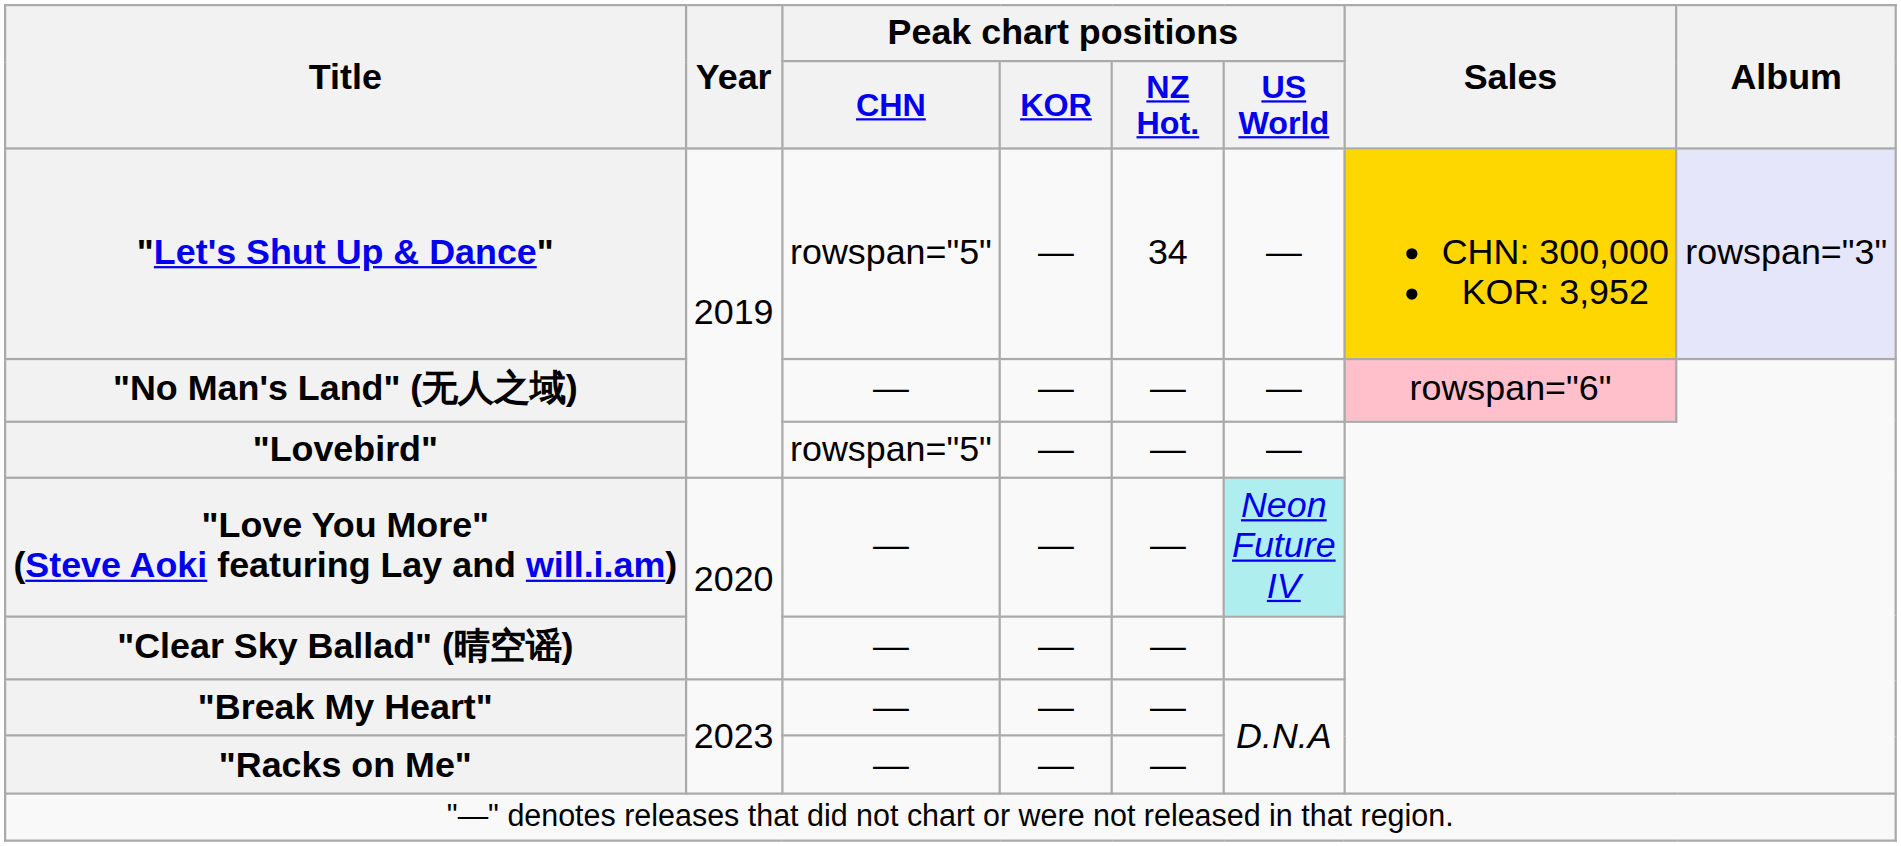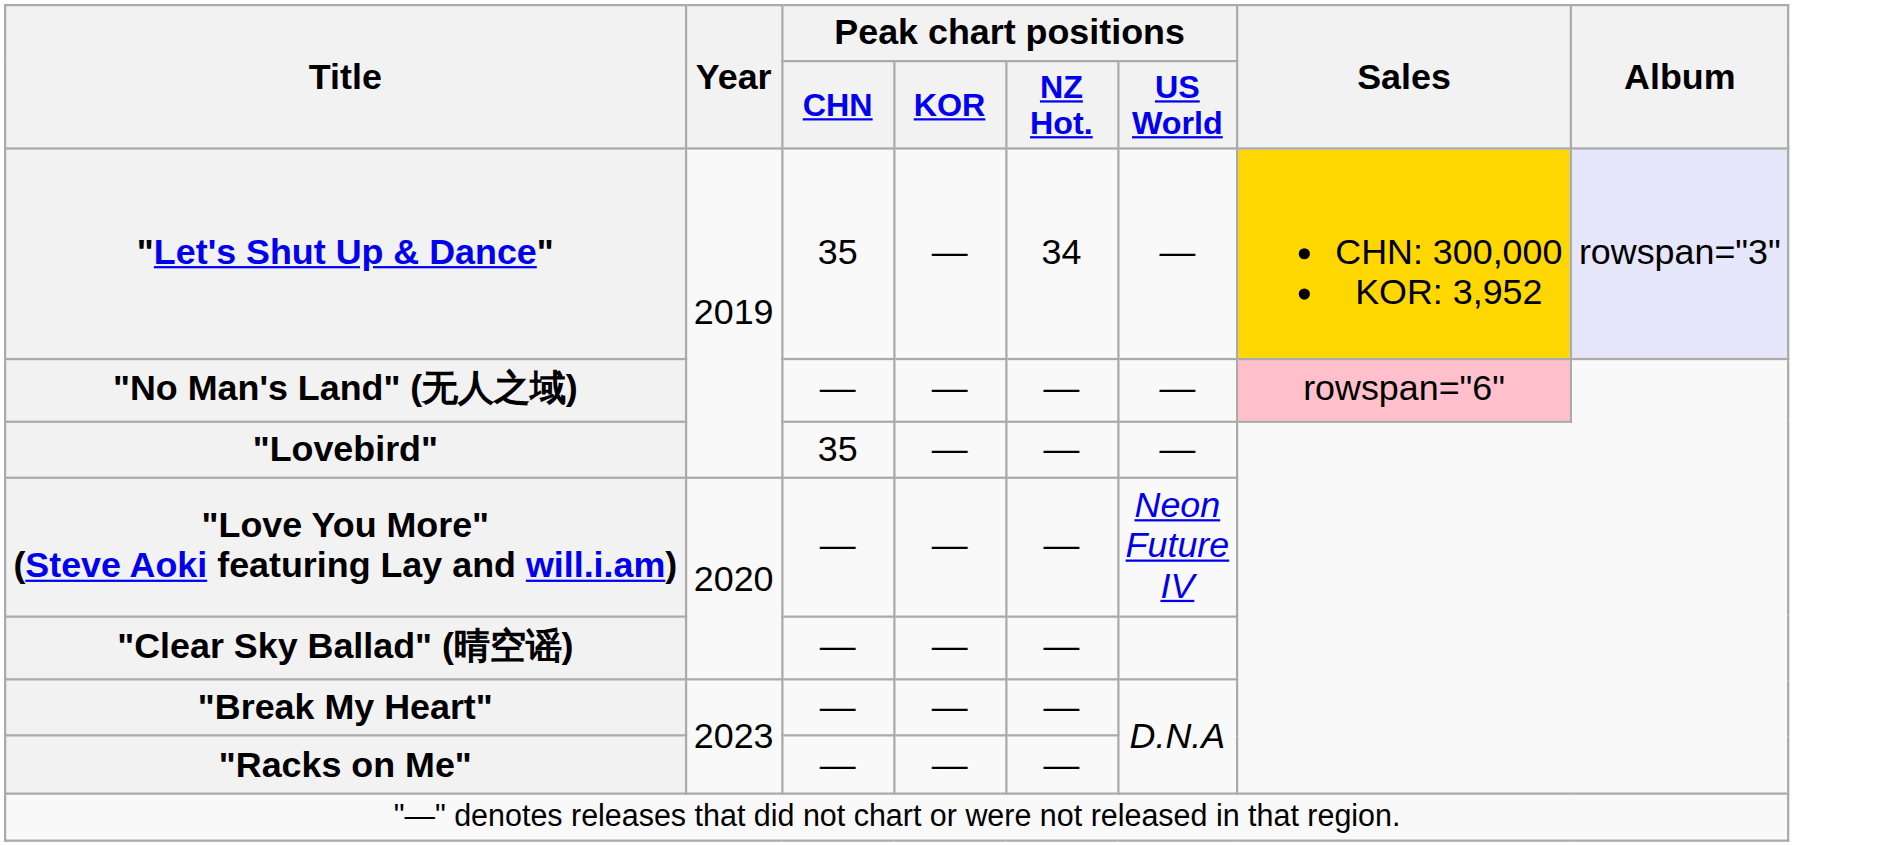(891, 252) rowspan="5" -> (838, 252) 35
(891, 449) rowspan="5" -> (838, 449) 35
(1284, 546) paleturquoise background -> (1177, 546) no background
